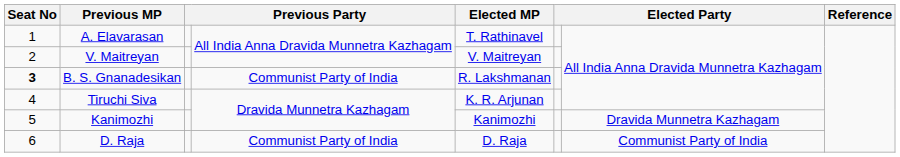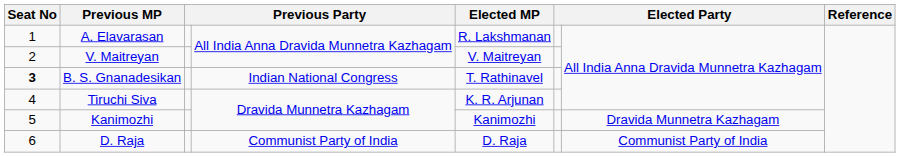(505, 36) T. Rathinavel -> (505, 36) R. Lakshmanan
(323, 78) Communist Party of India -> (323, 78) Indian National Congress
(505, 78) R. Lakshmanan -> (505, 78) T. Rathinavel
